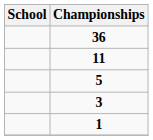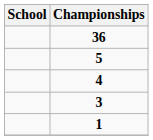- row: (99, 59)
+ row: (99, 80)
